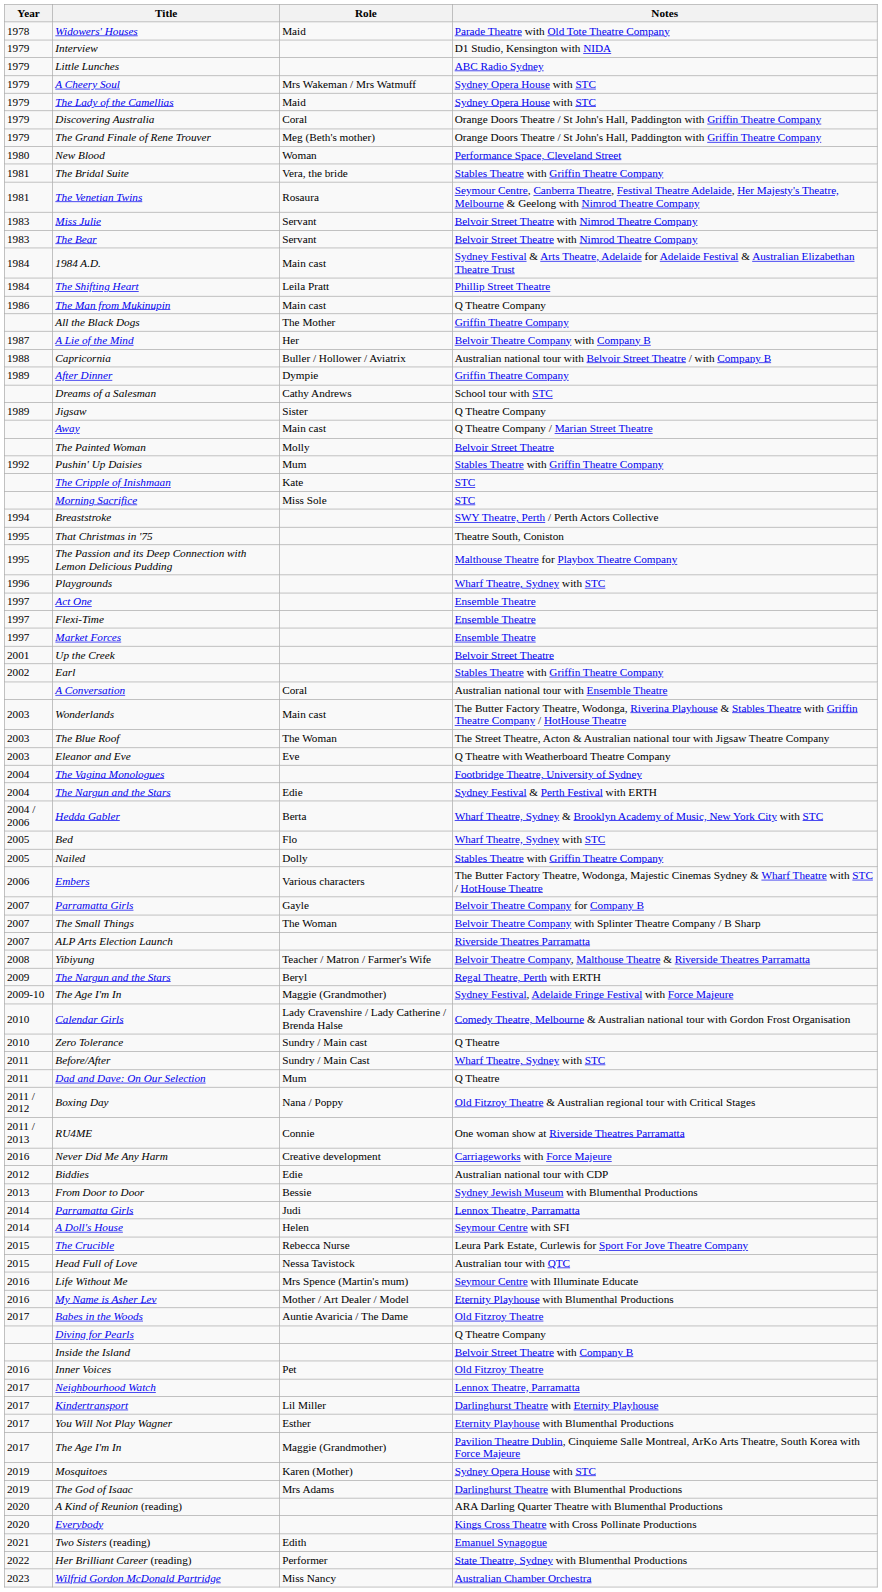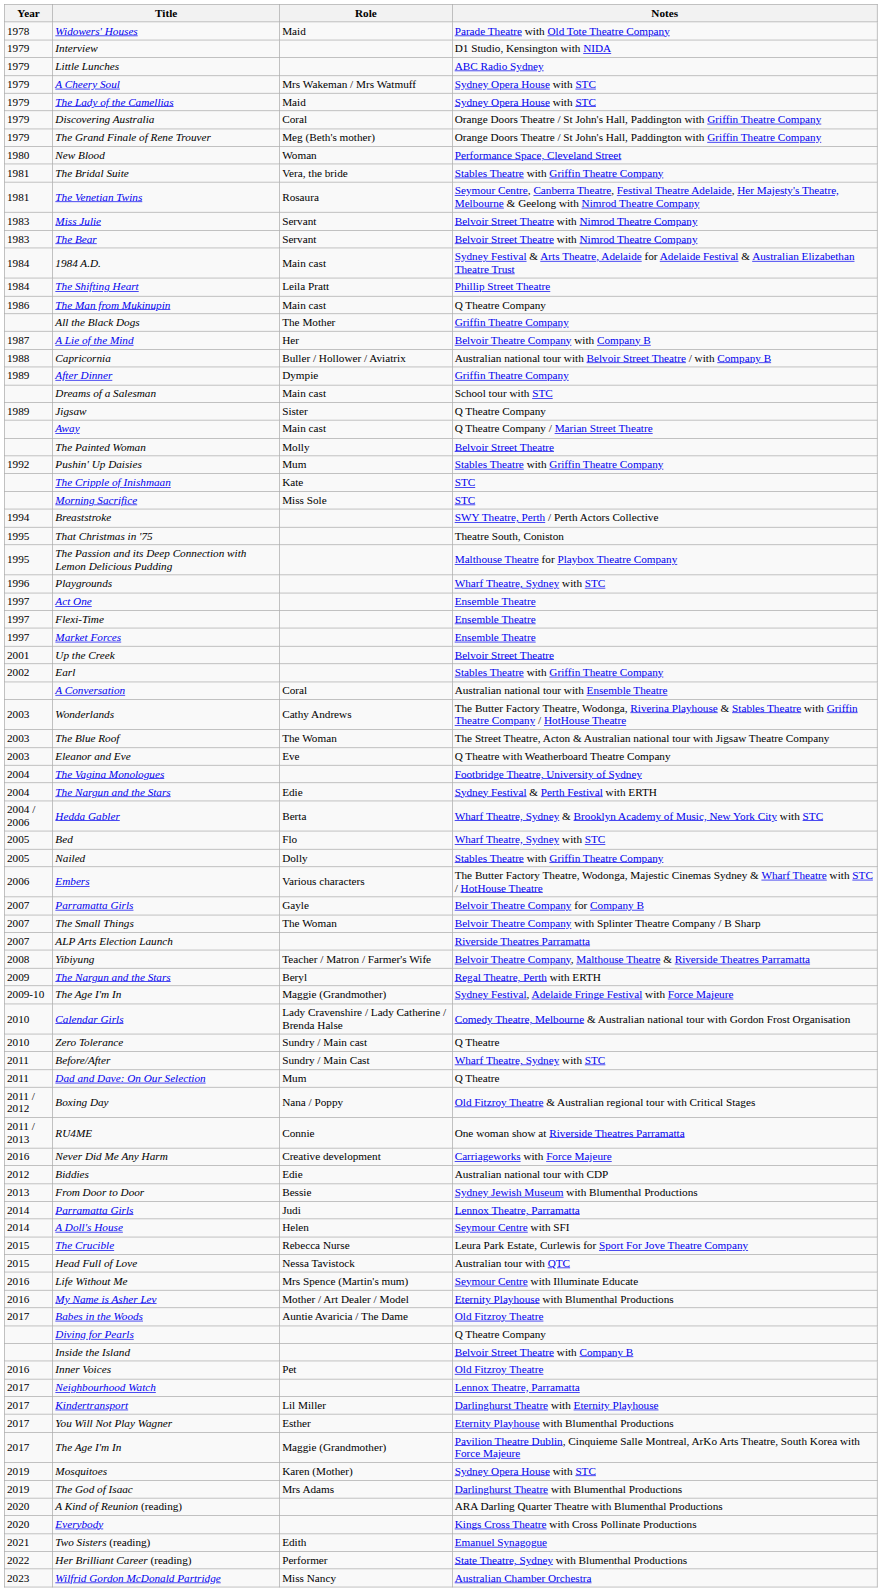(317, 393) Cathy Andrews -> (304, 393) Main cast
(304, 714) Main cast -> (317, 714) Cathy Andrews
